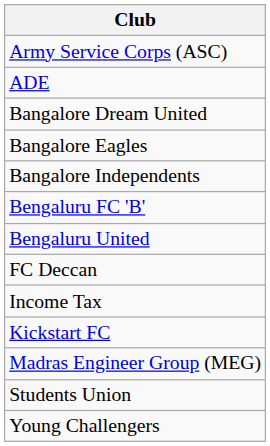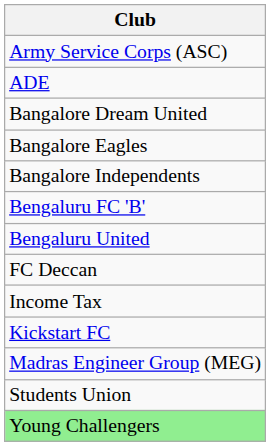(84, 425) no background -> (84, 425) lightgreen background
